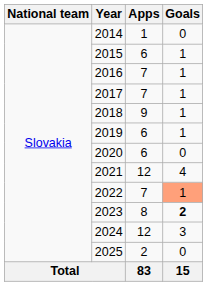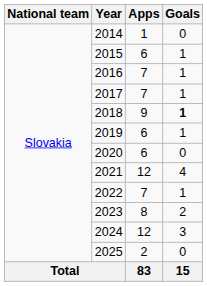(183, 113) normal -> (183, 113) bold
(183, 192) lightsalmon background -> (183, 192) no background
(183, 212) bold -> (183, 212) normal
